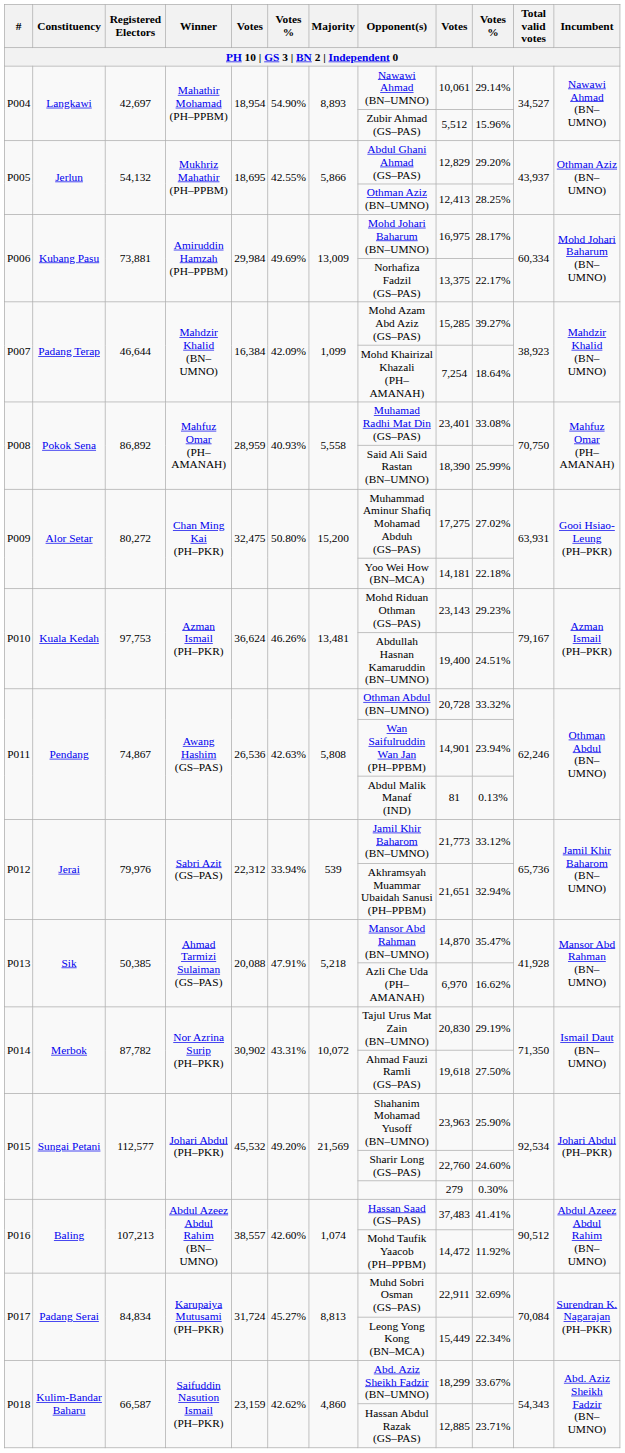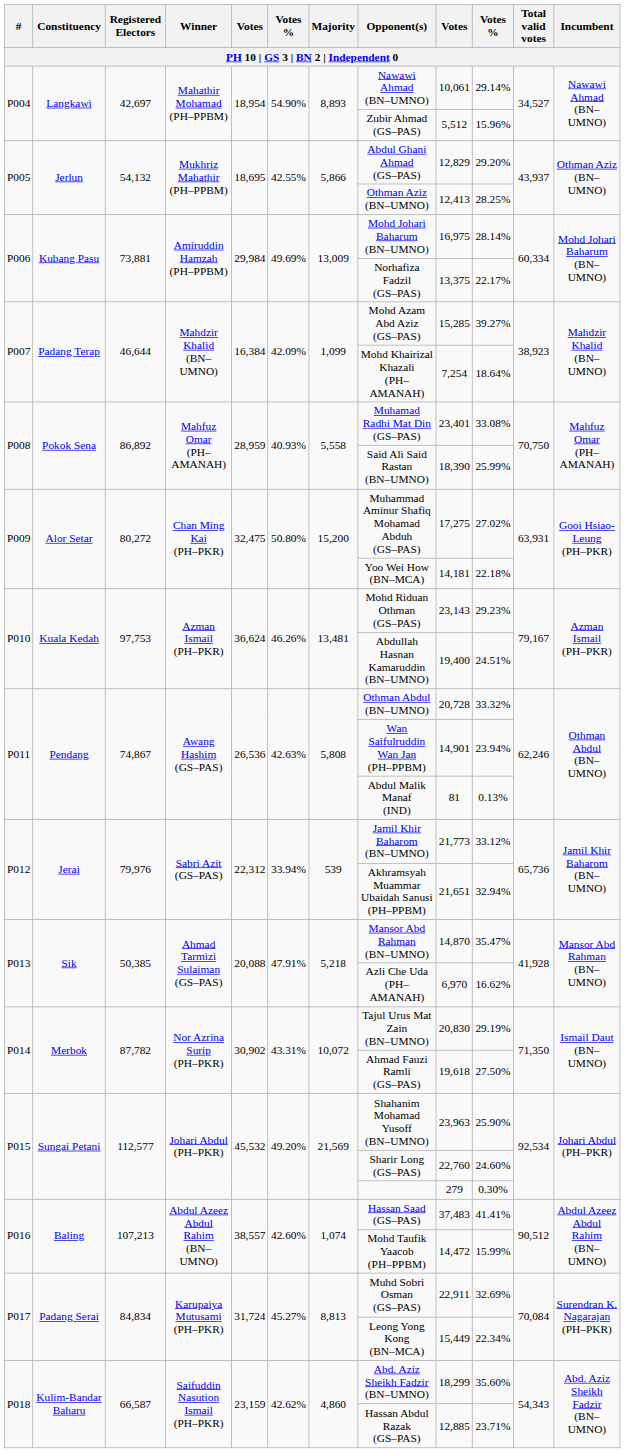(493, 236) 28.17% -> (493, 236) 28.14%
(493, 1251) 11.92% -> (493, 1251) 15.99%
(493, 1382) 33.67% -> (493, 1382) 35.60%
